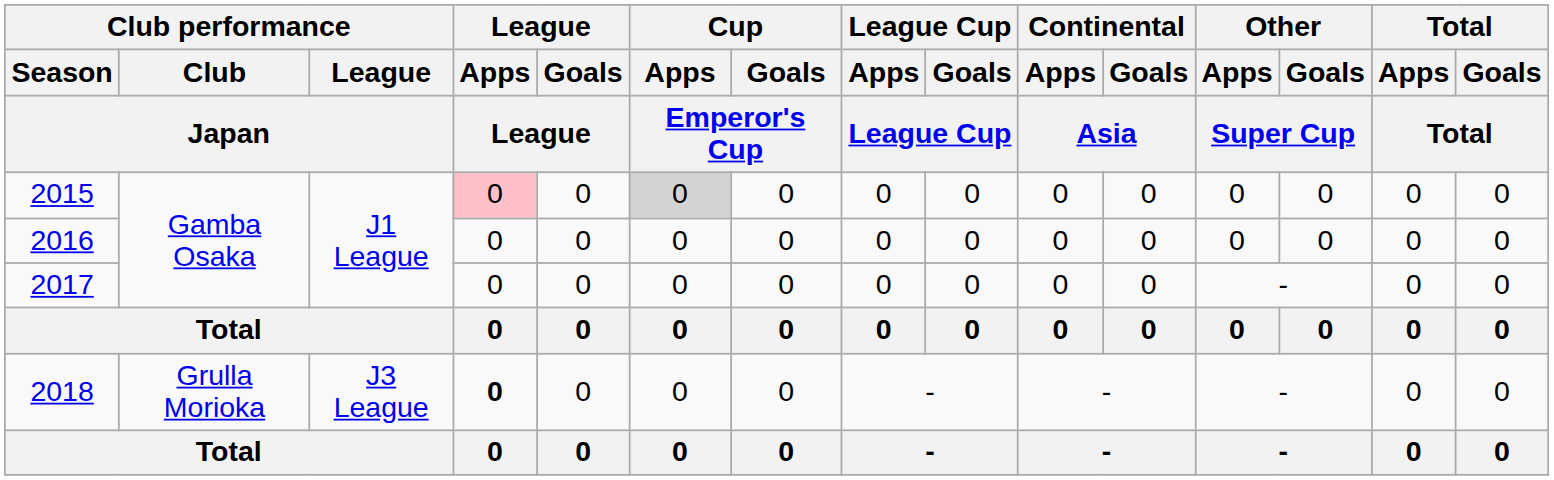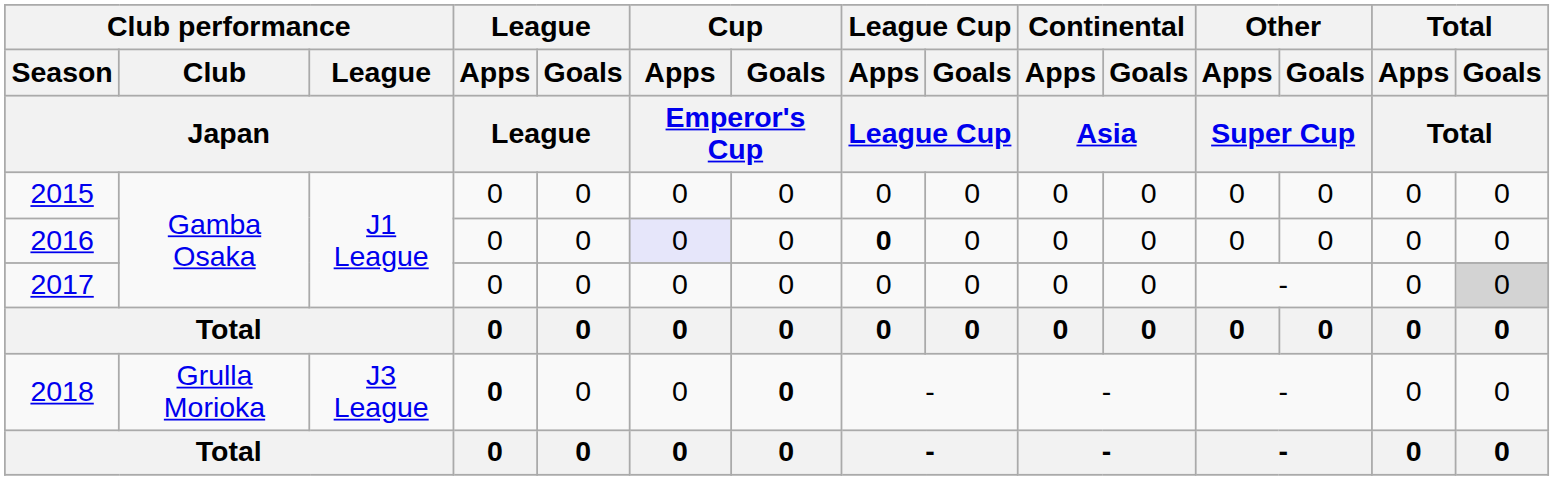(495, 194) pink background -> (495, 194) no background
(680, 194) lightgrey background -> (680, 194) no background
(680, 239) no background -> (680, 239) lavender background
(884, 239) normal -> (884, 239) bold
(1502, 284) no background -> (1502, 284) lightgrey background
(786, 391) normal -> (786, 391) bold
